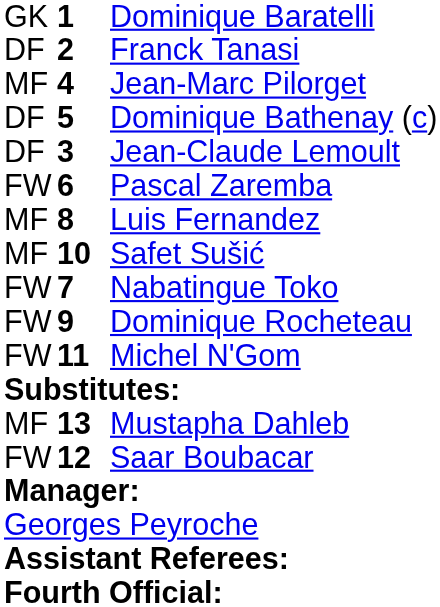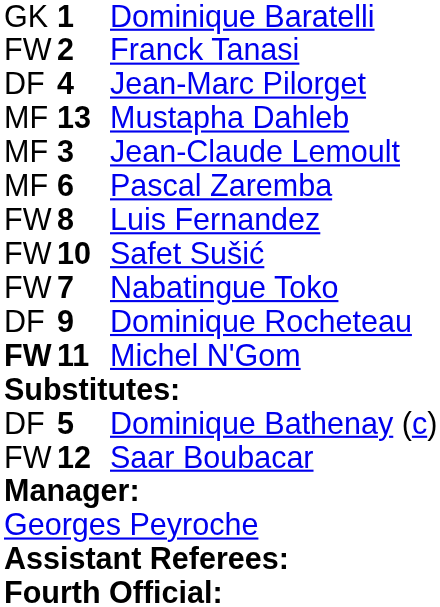(24, 50) DF -> (28, 50) FW
(26, 84) MF -> (24, 84) DF
rows swapped: (274, 118) <-> (230, 423)
(24, 152) DF -> (26, 152) MF
(28, 186) FW -> (26, 186) MF
(26, 219) MF -> (28, 219) FW
(26, 253) MF -> (28, 253) FW
(28, 321) FW -> (24, 321) DF
(28, 355) normal -> (28, 355) bold
